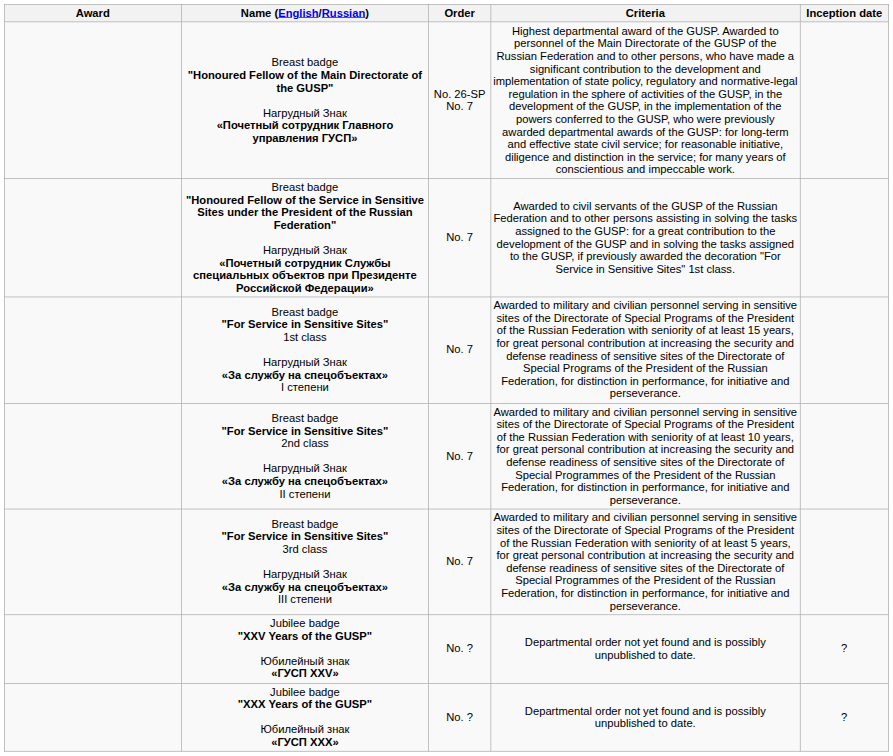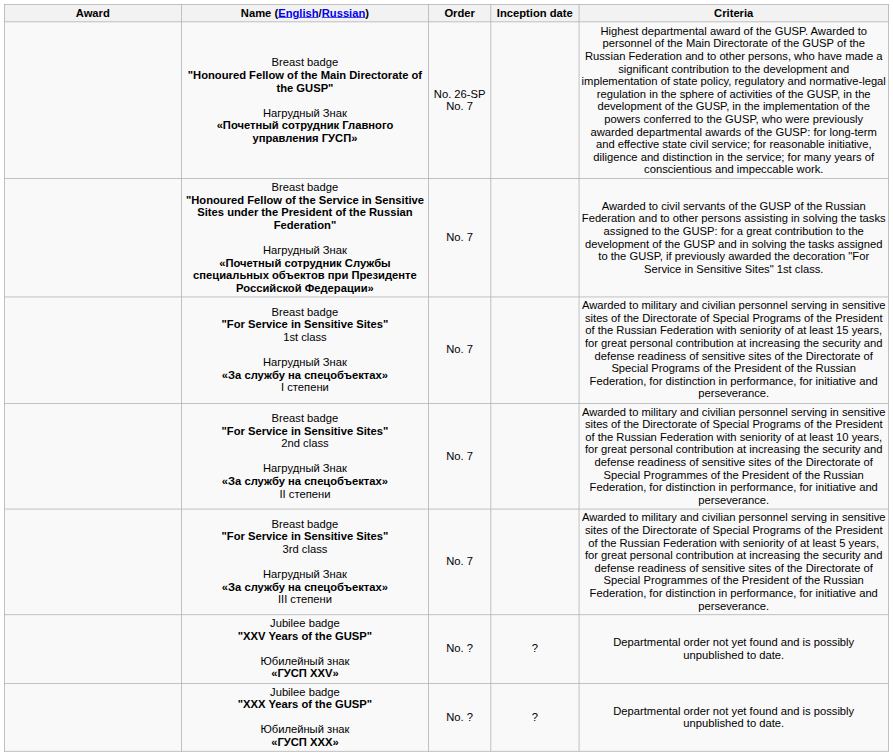columns swapped: (844, 13) <-> (645, 13)
